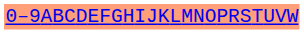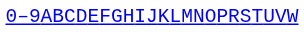(152, 17) lightsalmon background -> (152, 17) no background
